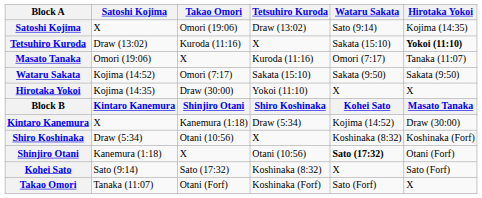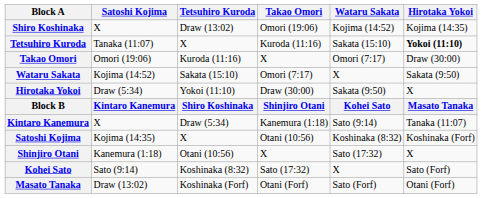columns swapped: (290, 12) <-> (214, 12)
(48, 28) Satoshi Kojima -> (48, 28) Shiro Koshinaka
(355, 28) Sato (9:14) -> (363, 28) Kojima (14:52)
(120, 43) Draw (13:02) -> (123, 43) Tanaka (11:07)
(48, 59) Masato Tanaka -> (48, 59) Takao Omori
(436, 59) Tanaka (11:07) -> (433, 59) Draw (30:00)
(359, 75) Sakata (9:50) -> (336, 75) X
(124, 91) Kojima (14:35) -> (118, 91) Draw (5:34)
(336, 91) X -> (359, 91) Sakata (9:50)
(363, 122) Kojima (14:52) -> (355, 122) Sato (9:14)
(433, 122) Draw (30:00) -> (436, 122) Tanaka (11:07)
(48, 138) Shiro Koshinaka -> (48, 138) Satoshi Kojima
(118, 138) Draw (5:34) -> (124, 138) Kojima (14:35)
(358, 153) bold -> (357, 153) normal
(430, 153) Otani (Forf) -> (410, 153) X
(48, 185) Takao Omori -> (48, 185) Masato Tanaka
(123, 185) Tanaka (11:07) -> (120, 185) Draw (13:02)
(410, 185) X -> (430, 185) Otani (Forf)
